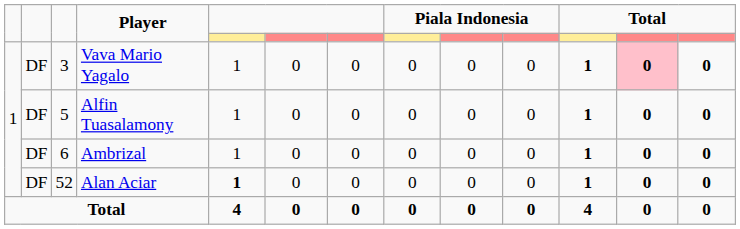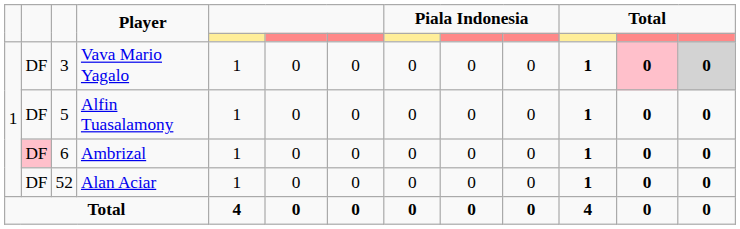(707, 65) no background -> (707, 65) lightgrey background
(36, 153) no background -> (36, 153) pink background
(237, 182) bold -> (237, 182) normal
